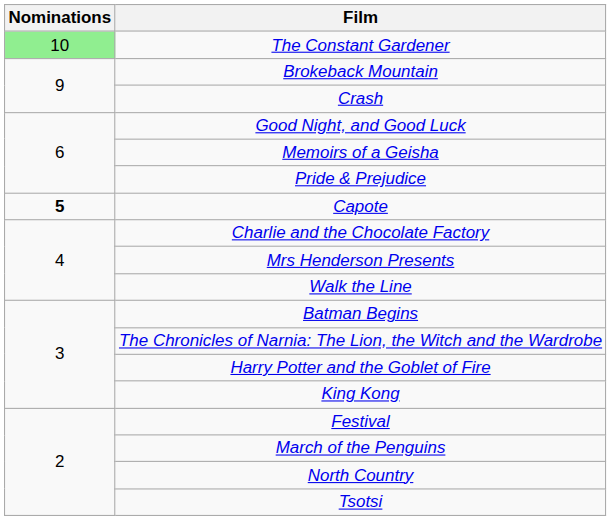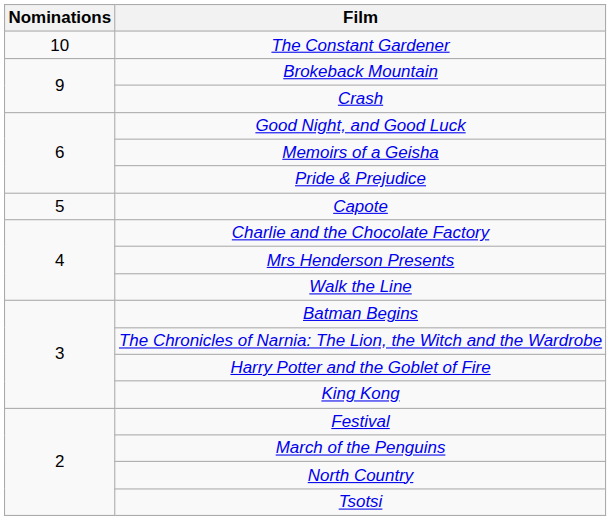(60, 44) lightgreen background -> (60, 44) no background
(60, 206) bold -> (60, 206) normal
